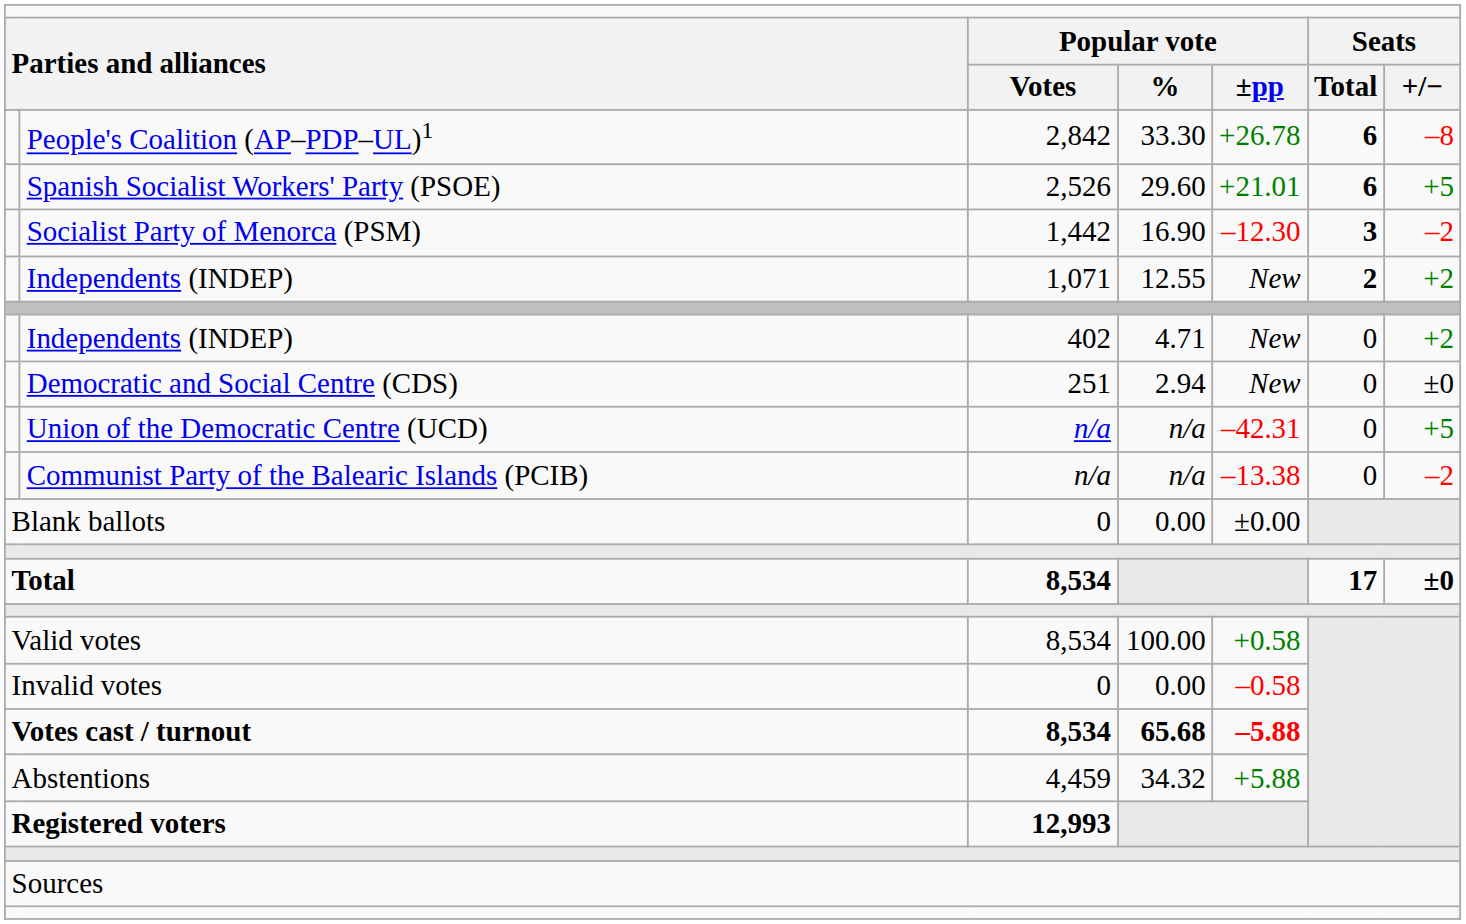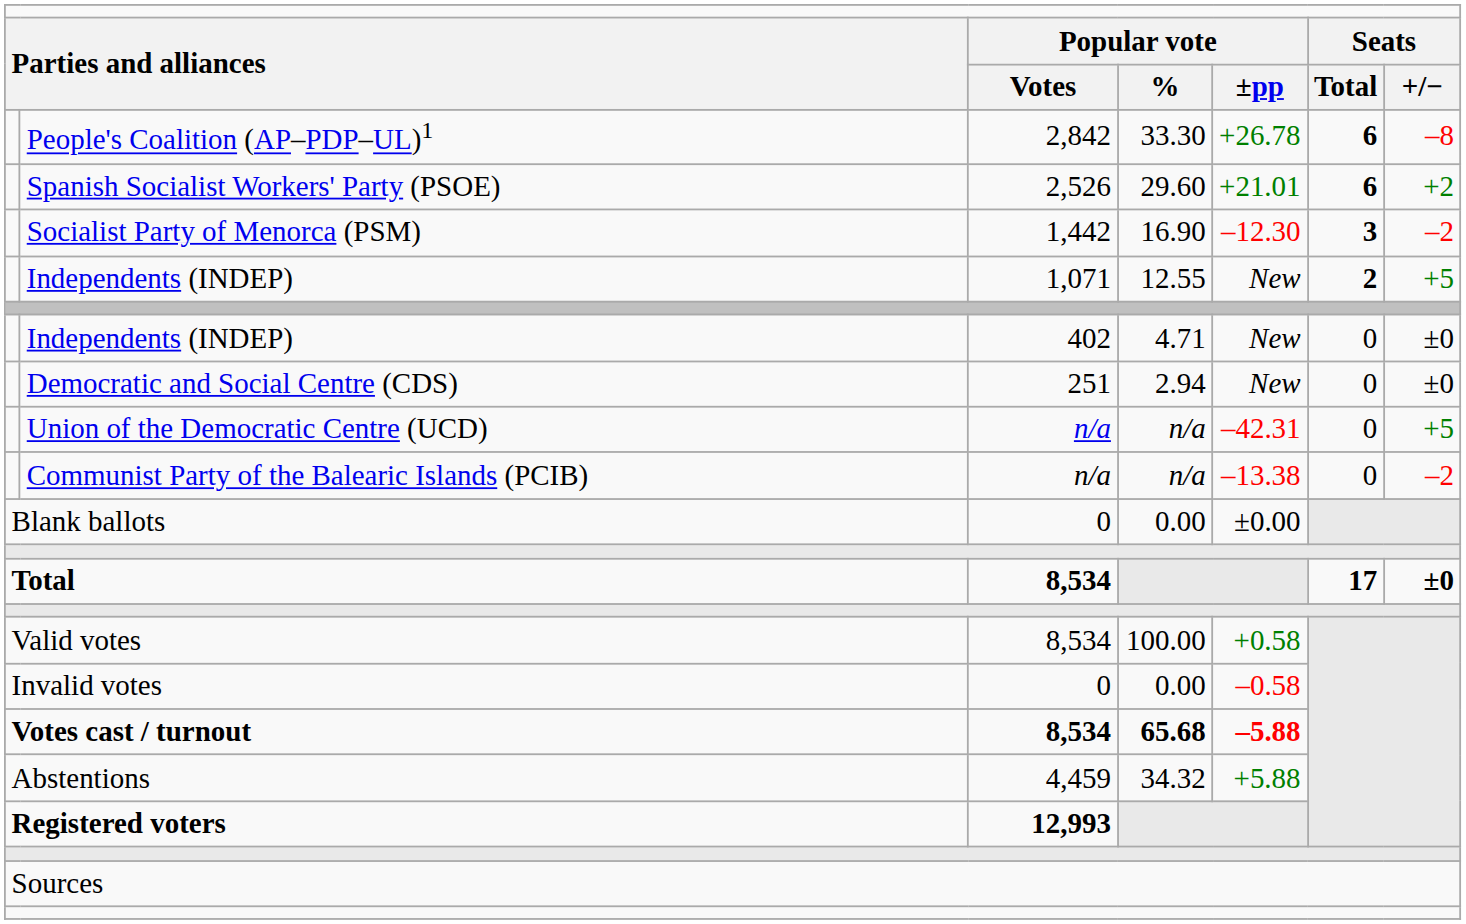(1439, 186) +5 -> (1439, 186) +2
(1439, 278) +2 -> (1439, 278) +5
(1439, 337) +2 -> (1439, 337) ±0
